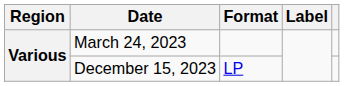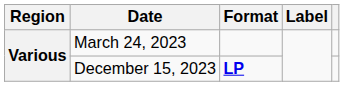(233, 68) normal -> (234, 68) bold
